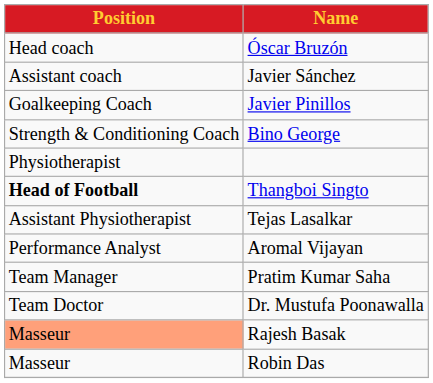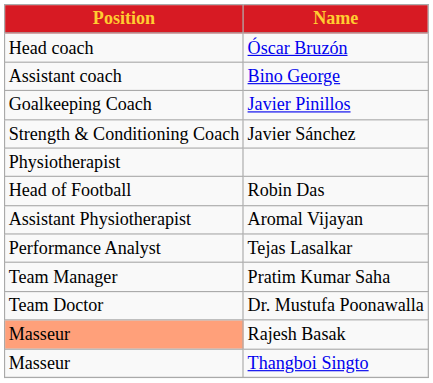(302, 76) Javier Sánchez -> (294, 76) Bino George
(294, 133) Bino George -> (302, 133) Javier Sánchez
(74, 190) bold -> (70, 190) normal
(308, 190) Thangboi Singto -> (286, 190) Robin Das
(300, 219) Tejas Lasalkar -> (305, 219) Aromal Vijayan
(305, 248) Aromal Vijayan -> (300, 248) Tejas Lasalkar
(286, 362) Robin Das -> (308, 362) Thangboi Singto
